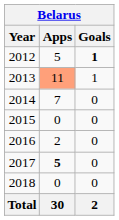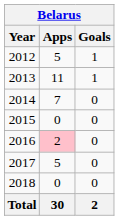(95, 57) bold -> (95, 57) normal
(57, 78) lightsalmon background -> (57, 78) no background
(57, 141) no background -> (57, 141) pink background
(57, 162) bold -> (57, 162) normal
